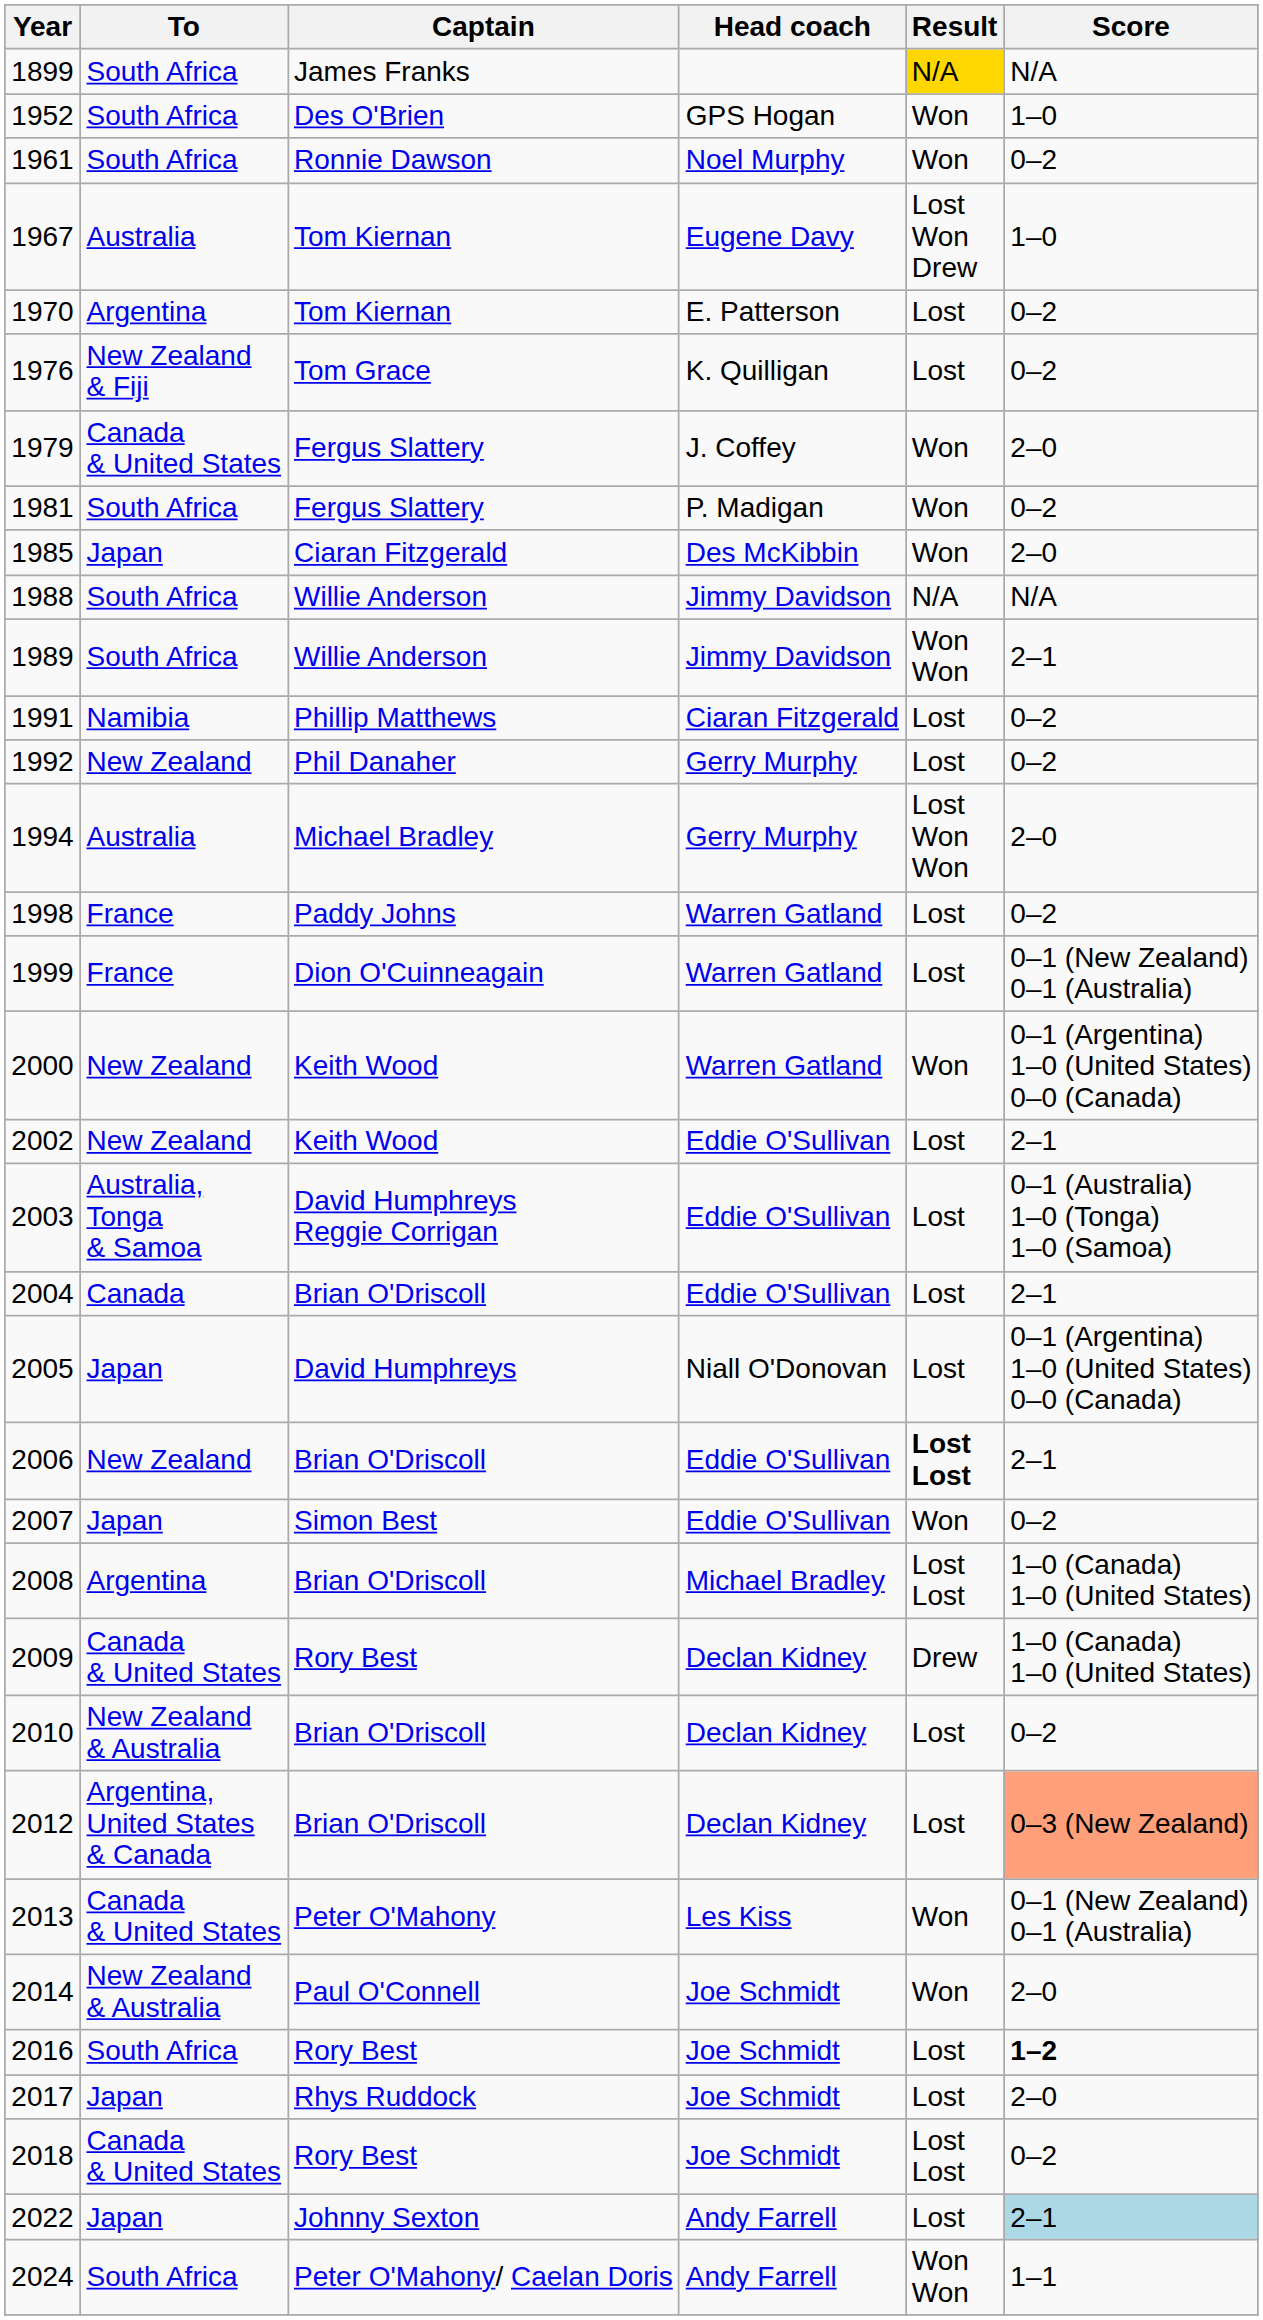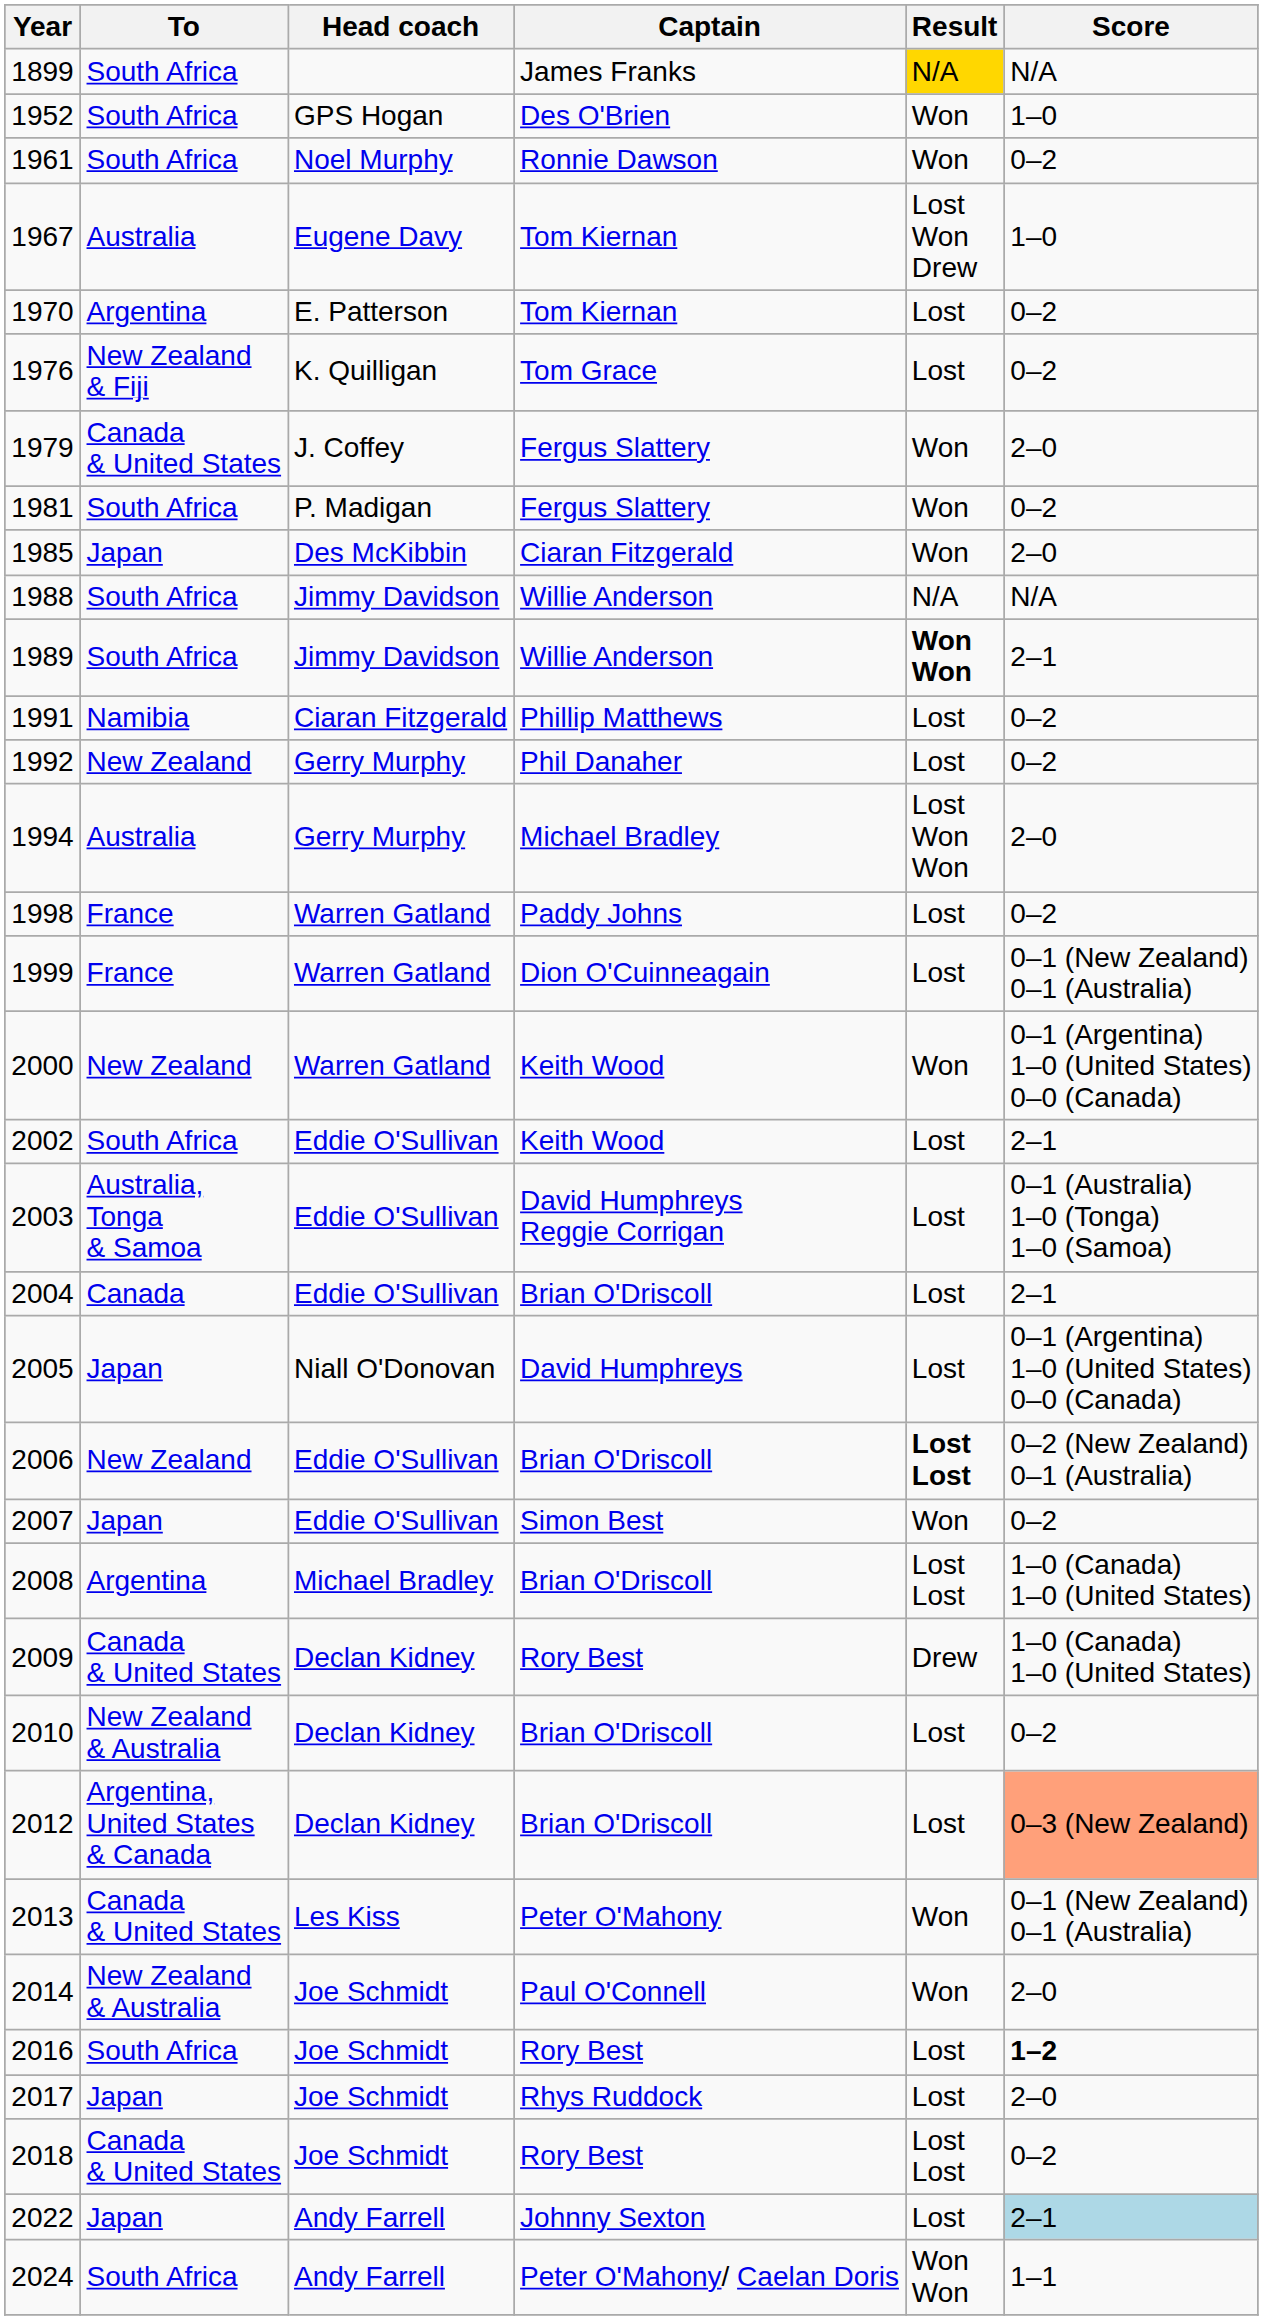columns swapped: (483, 26) <-> (792, 26)
(940, 656) normal -> (942, 656) bold
(169, 1141) New Zealand -> (162, 1141) South Africa
(1034, 1460) 2–1 -> (1129, 1460) 0–2 (New Zealand) 0–1 (Australia)
